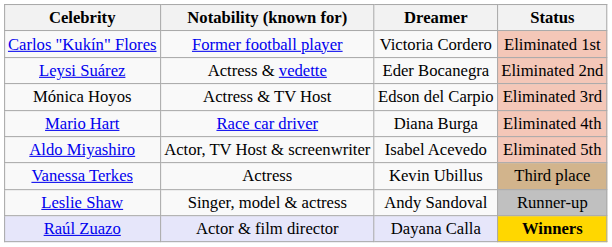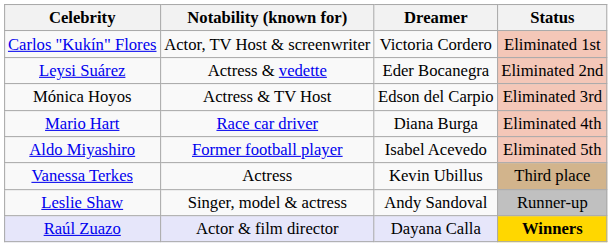(267, 44) Former football player -> (267, 44) Actor, TV Host & screenwriter
(267, 149) Actor, TV Host & screenwriter -> (267, 149) Former football player
